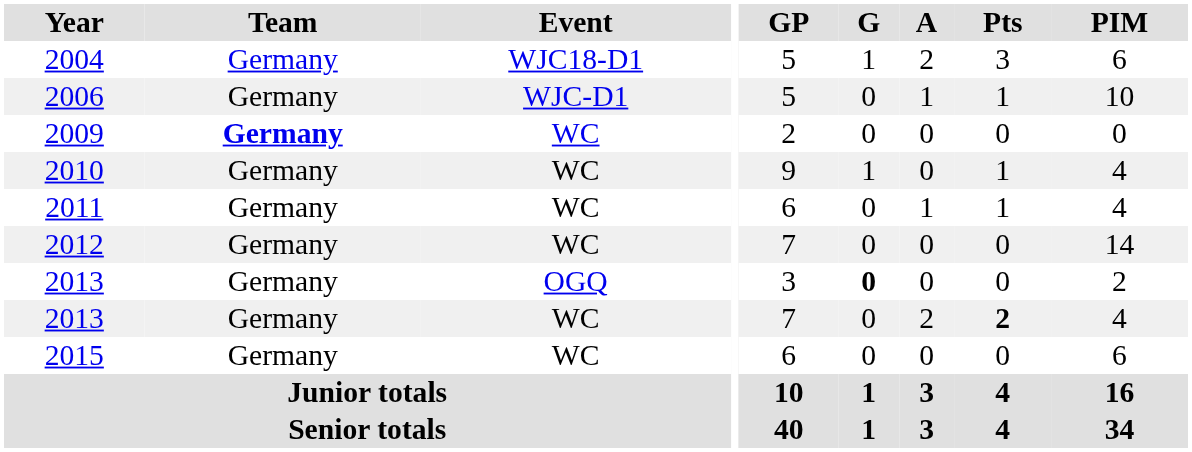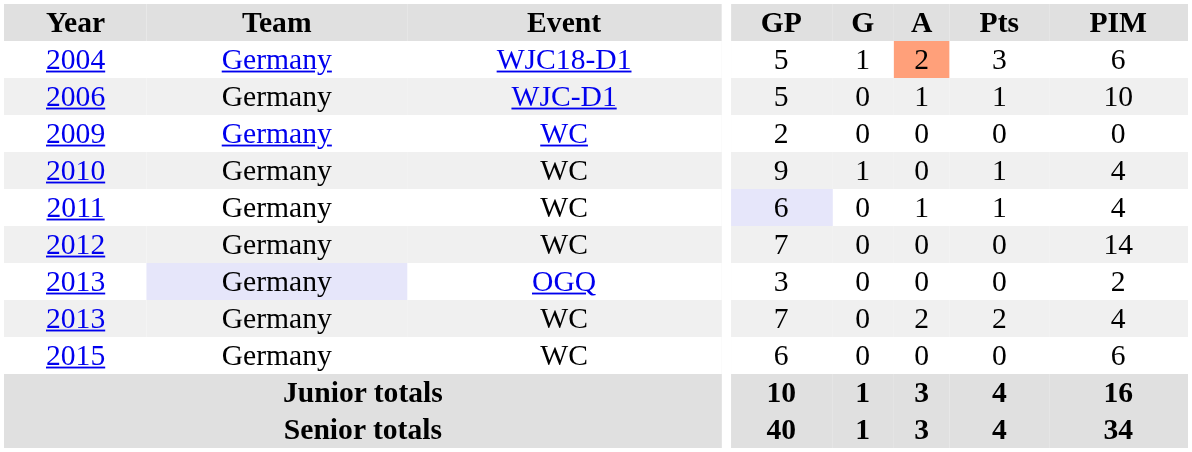(927, 59) no background -> (922, 59) lightsalmon background
(283, 133) bold -> (277, 133) normal
(789, 207) no background -> (781, 207) lavender background
(283, 281) no background -> (277, 281) lavender background
(869, 281) bold -> (863, 281) normal
(1003, 318) bold -> (999, 318) normal
